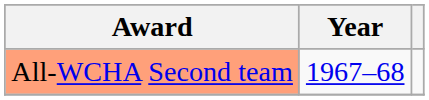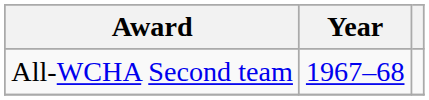(152, 71) lightsalmon background -> (152, 71) no background
